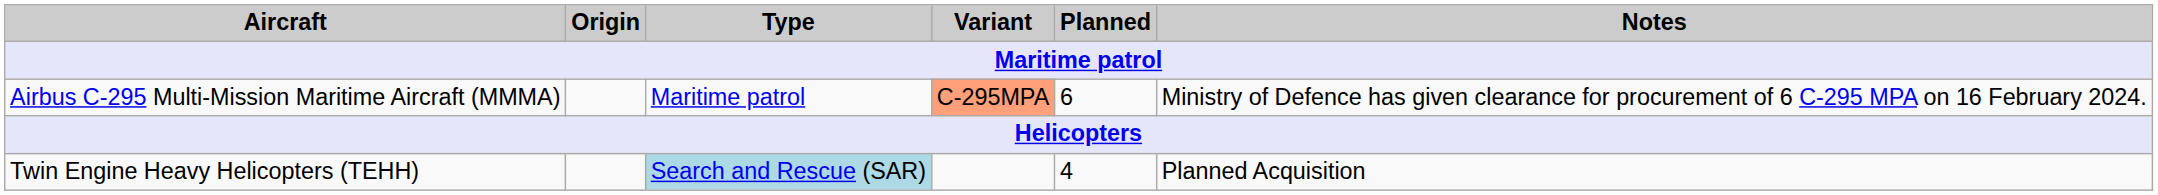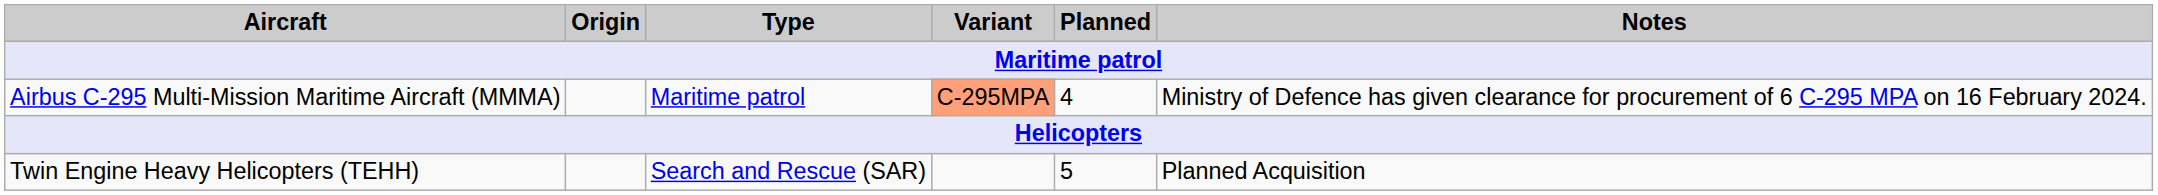(1067, 97) 6 -> (1067, 97) 4
(788, 171) lightblue background -> (788, 171) no background
(1067, 171) 4 -> (1067, 171) 5
